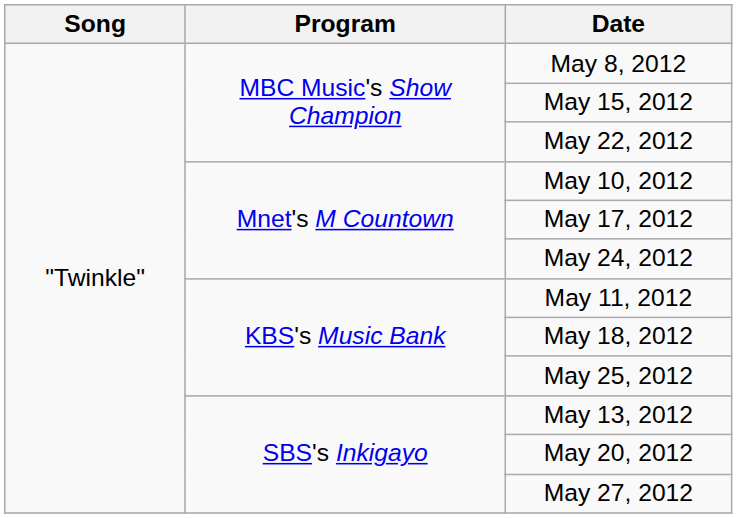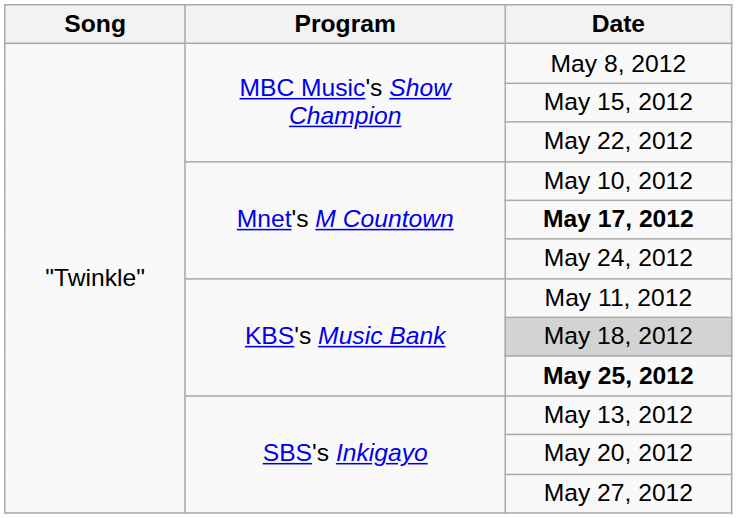(618, 219) normal -> (618, 219) bold
(618, 336) no background -> (618, 336) lightgrey background
(618, 375) normal -> (618, 375) bold
